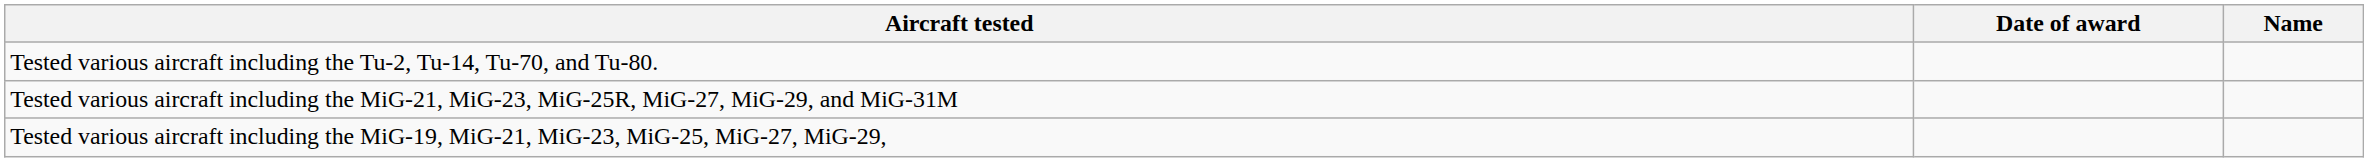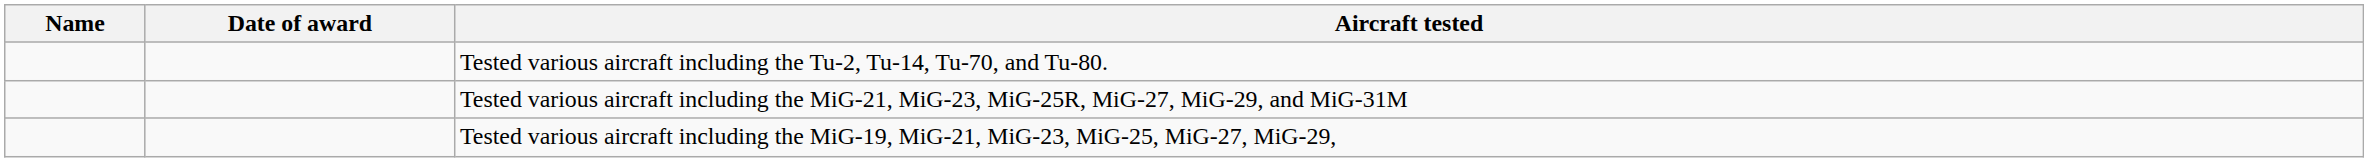columns swapped: (2293, 23) <-> (959, 23)
